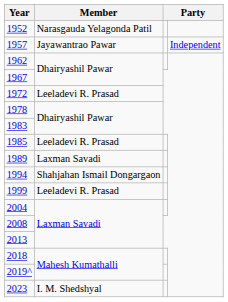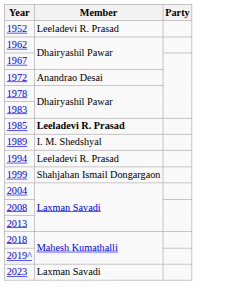(94, 28) Narasgauda Yelagonda Patil -> (78, 28) Leeladevi R. Prasad
- row: (17, 45)
(78, 93) Leeladevi R. Prasad -> (70, 77) Anandrao Desai
(78, 142) normal -> (81, 126) bold
(69, 158) Laxman Savadi -> (69, 142) I. M. Shedshyal
(99, 175) Shahjahan Ismail Dongargaon -> (78, 158) Leeladevi R. Prasad
(78, 191) Leeladevi R. Prasad -> (99, 175) Shahjahan Ismail Dongargaon
(69, 288) I. M. Shedshyal -> (69, 272) Laxman Savadi
